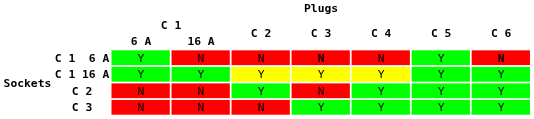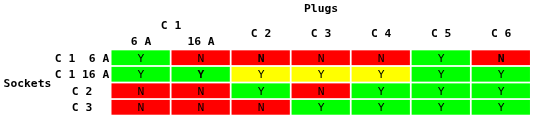(261, 58) normal -> (261, 58) bold
(321, 58) bold -> (321, 58) normal
(201, 74) normal -> (201, 74) bold
